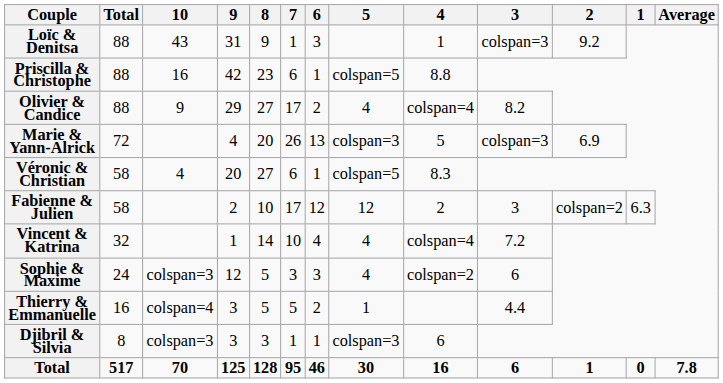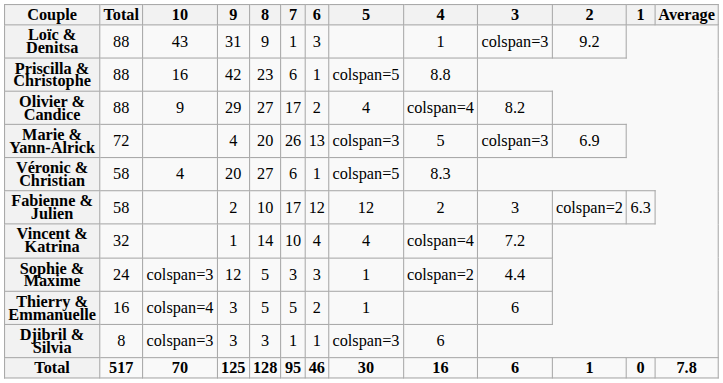(366, 274) 4 -> (366, 274) 1
(515, 274) 6 -> (515, 274) 4.4
(515, 307) 4.4 -> (515, 307) 6
